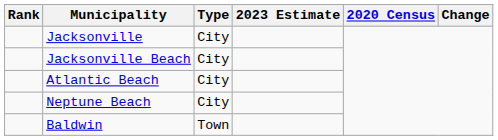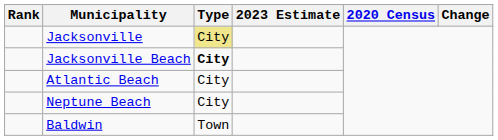(213, 37) no background -> (213, 37) khaki background
(213, 59) normal -> (213, 59) bold
